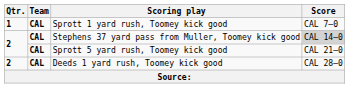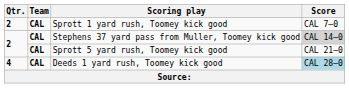(9, 24) 1 -> (9, 24) 2
(9, 63) 2 -> (9, 63) 4
(323, 63) no background -> (323, 63) lightblue background
